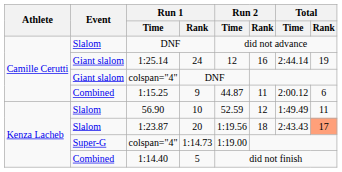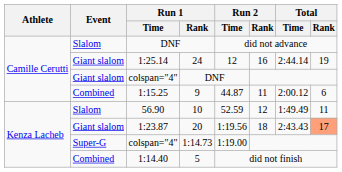(87, 126) Slalom -> (98, 126) Giant slalom
